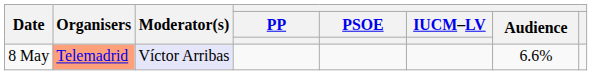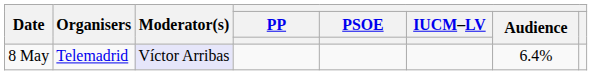(92, 56) lightsalmon background -> (92, 56) no background
(536, 56) 6.6% -> (536, 56) 6.4%
